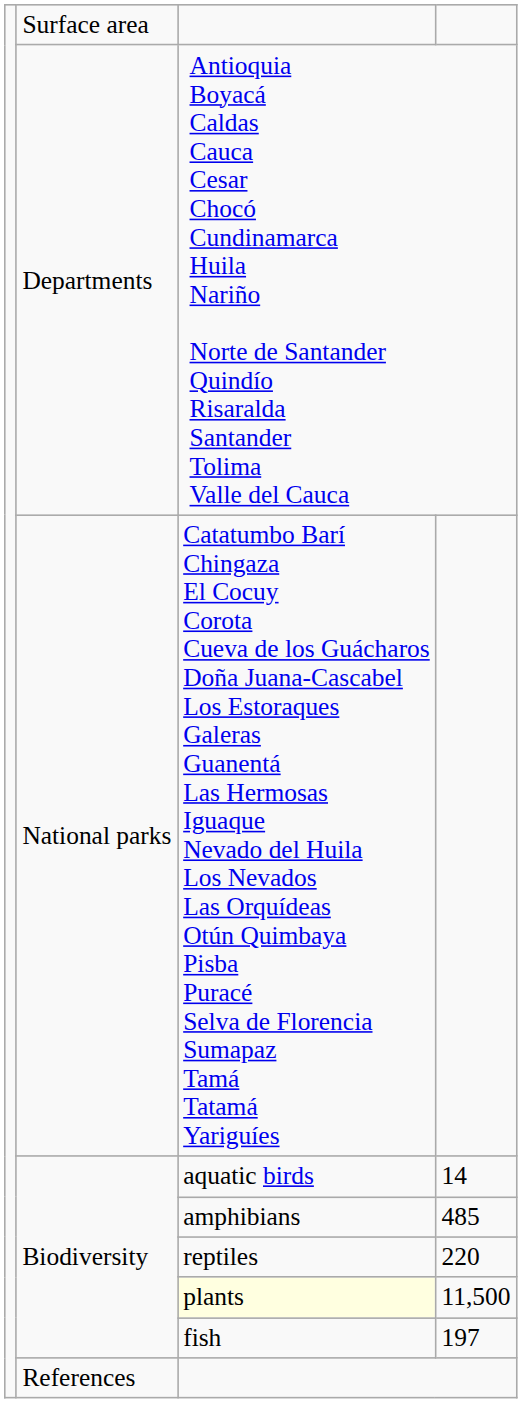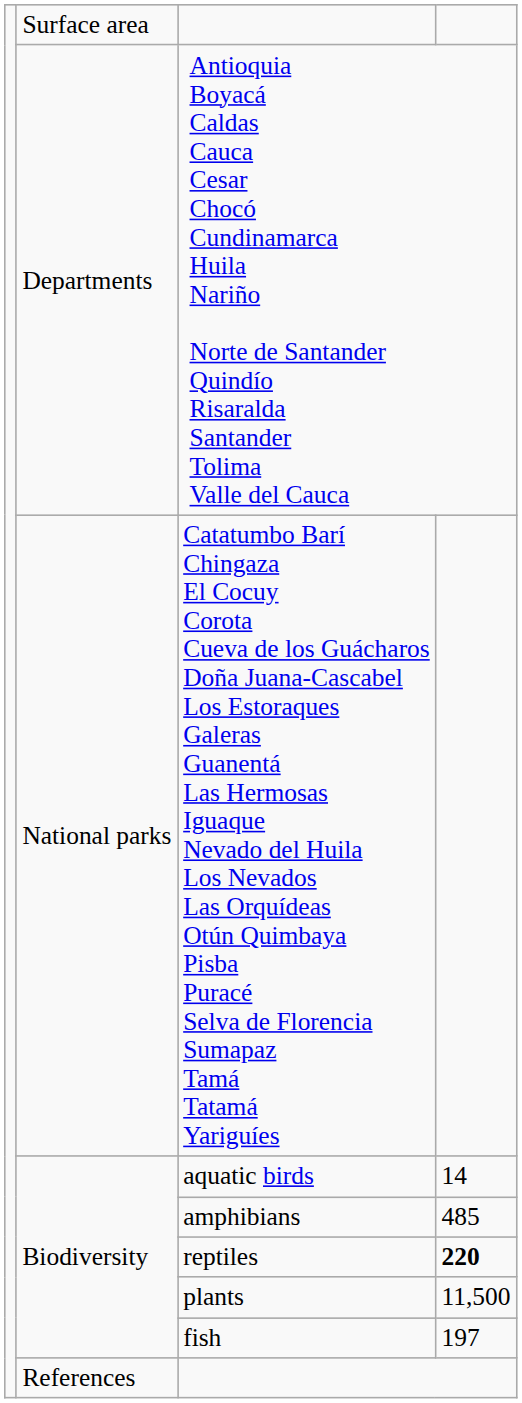(461, 1256) normal -> (461, 1256) bold
(214, 1297) lightyellow background -> (214, 1297) no background
